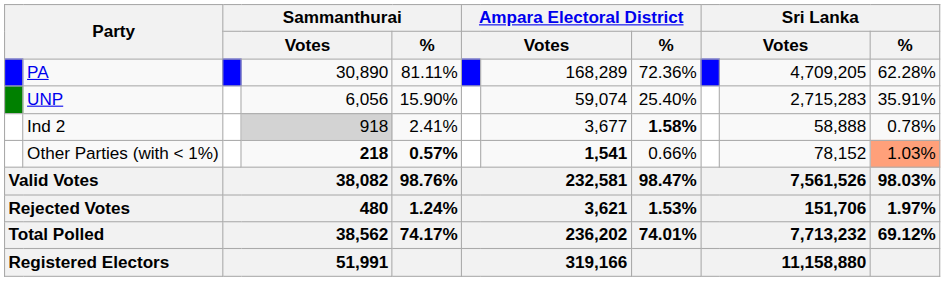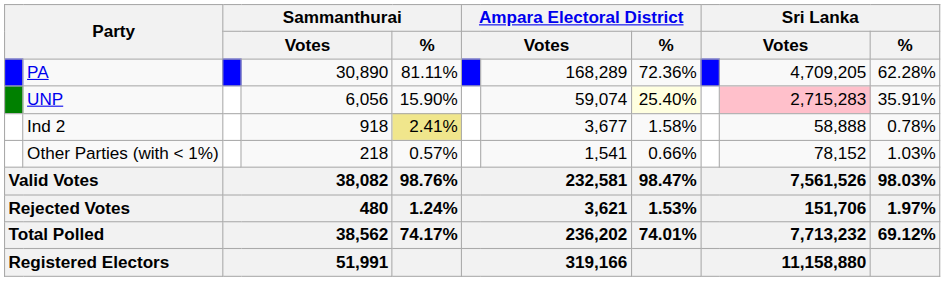(668, 99) no background -> (668, 99) lightyellow background
(828, 99) no background -> (828, 99) pink background
(374, 126) lightgrey background -> (374, 126) no background
(434, 126) no background -> (434, 126) khaki background
(673, 126) bold -> (673, 126) normal
(374, 153) bold -> (374, 153) normal
(434, 153) bold -> (434, 153) normal
(606, 153) bold -> (606, 153) normal
(912, 153) lightsalmon background -> (912, 153) no background
